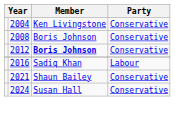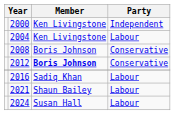+ row: (20, 24)
(139, 24) Conservative -> (125, 37) Labour
(139, 77) Conservative -> (125, 90) Labour
(139, 90) Conservative -> (125, 103) Labour
